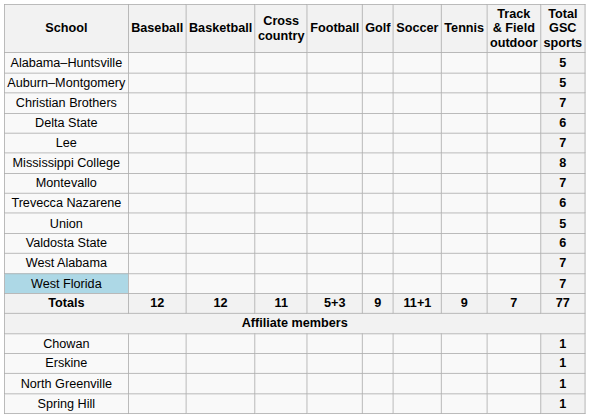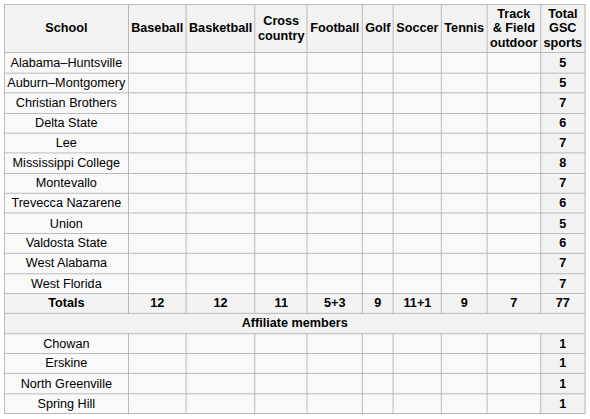(66, 283) lightblue background -> (66, 283) no background
